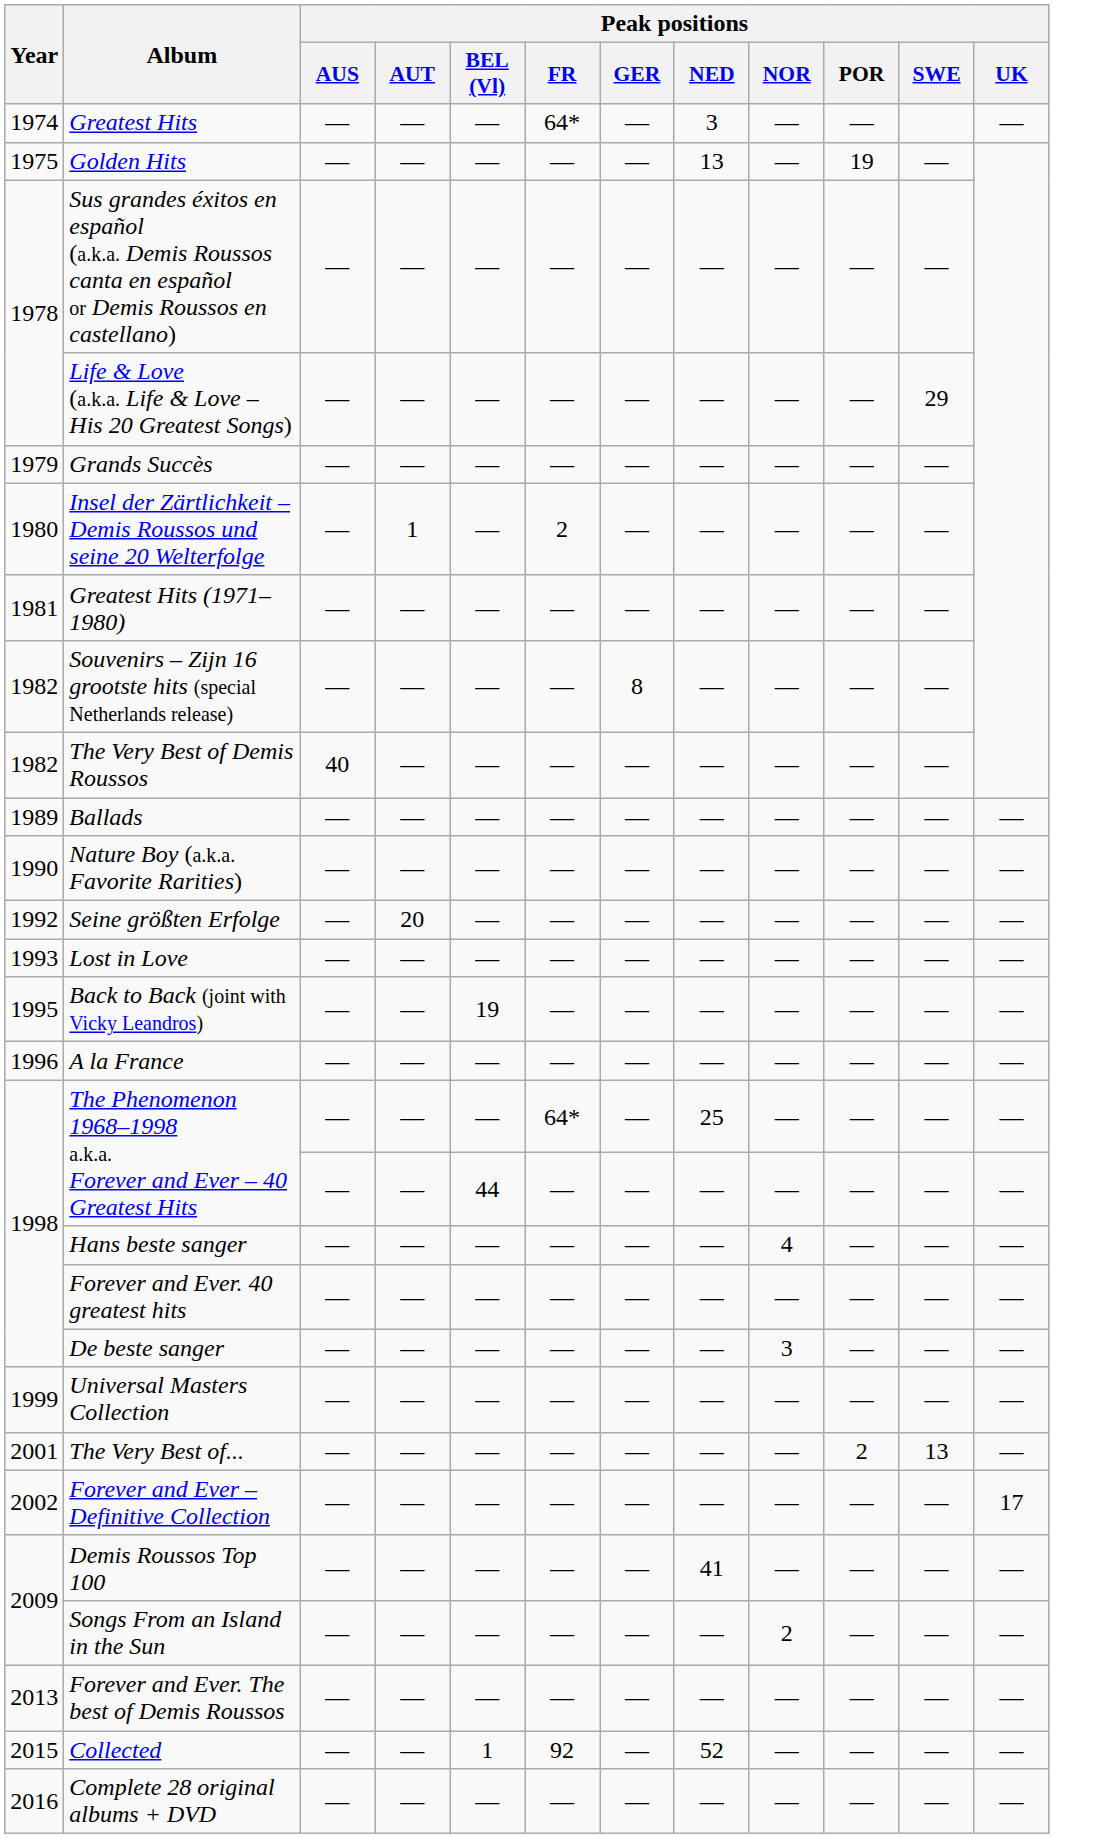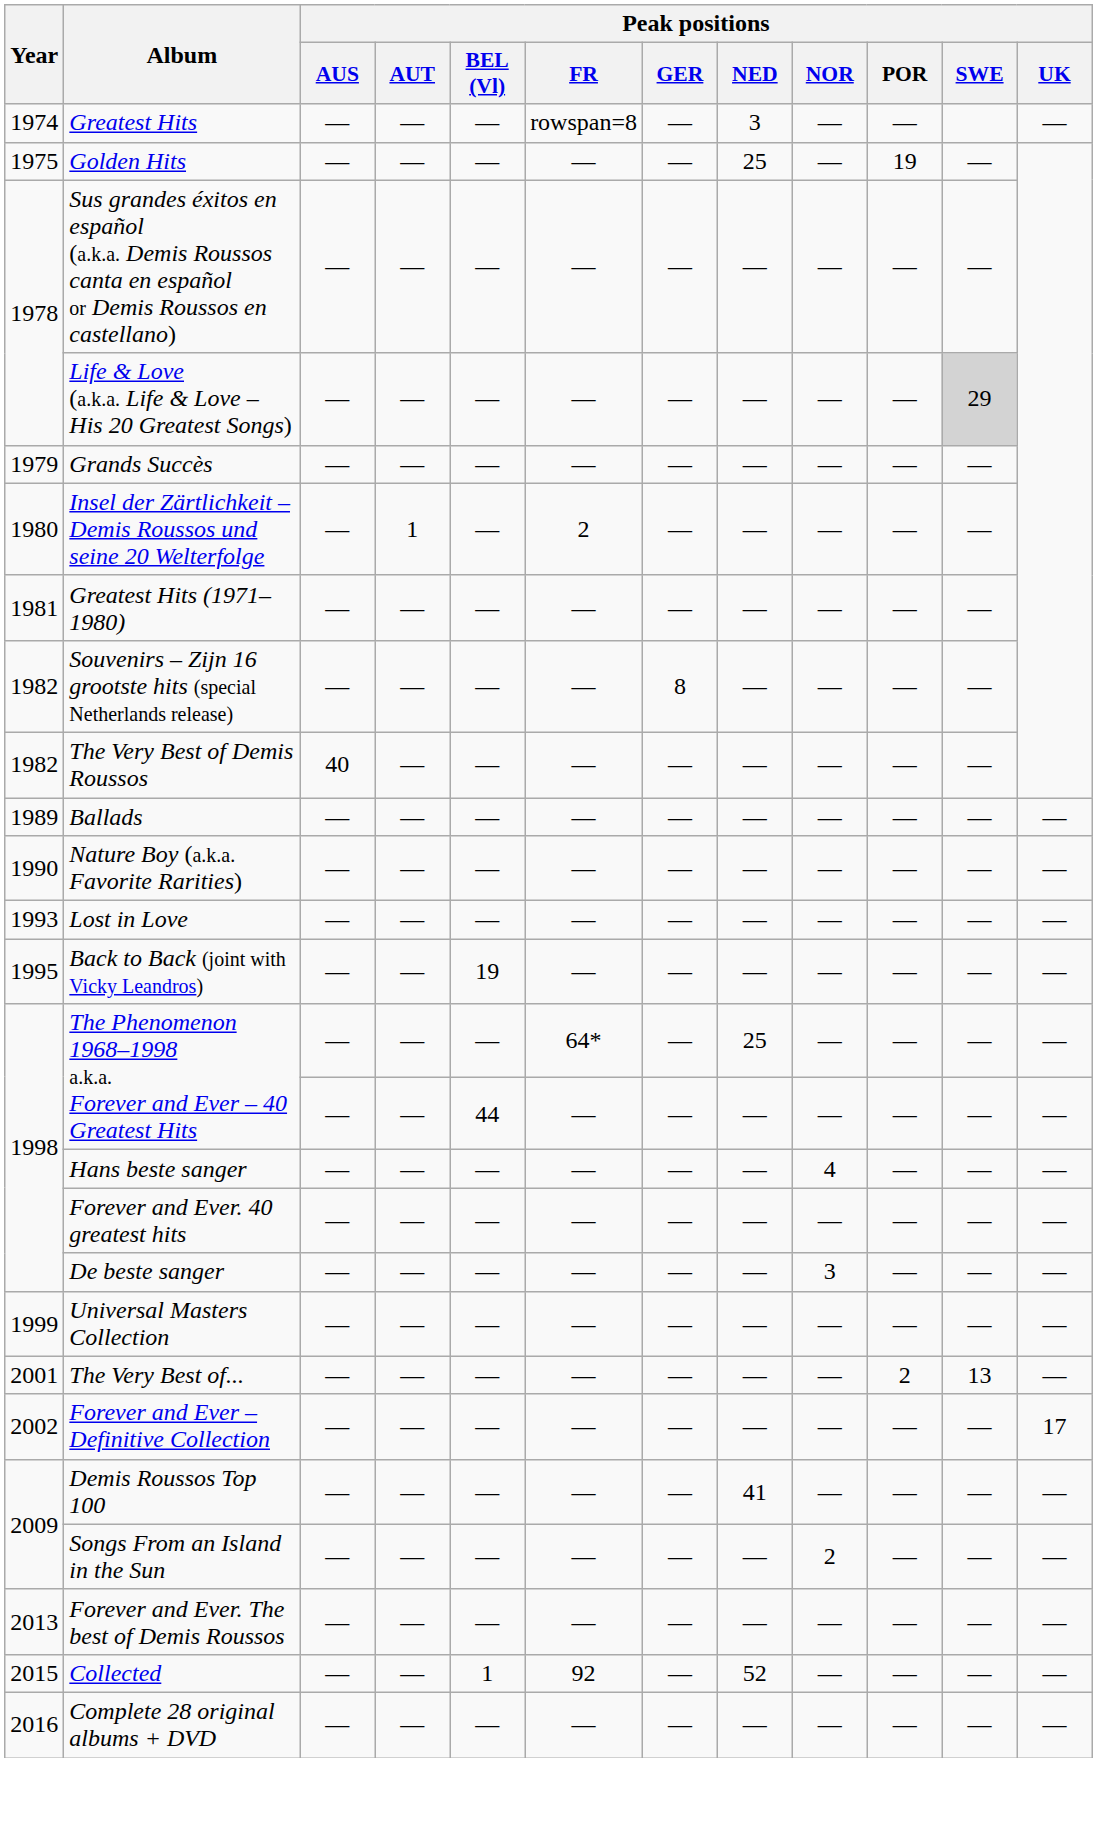(562, 122) 64* -> (584, 122) rowspan=8
(712, 160) 13 -> (755, 160) 25
(937, 398) no background -> (980, 398) lightgrey background
- row: (34, 919)
- row: (34, 1060)
